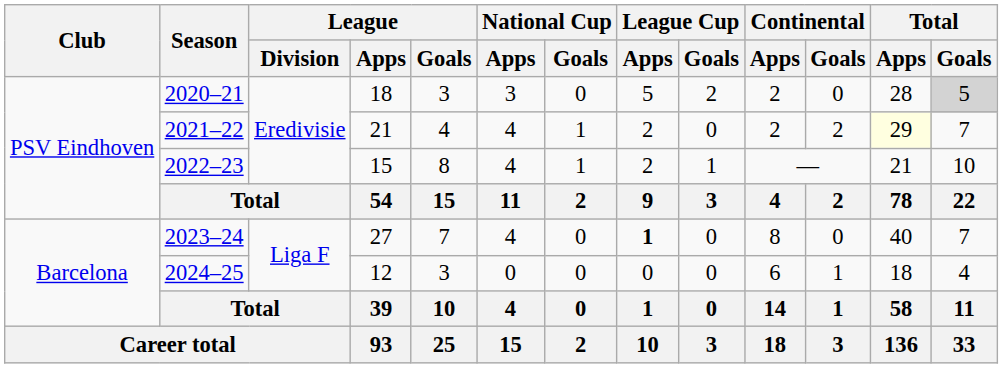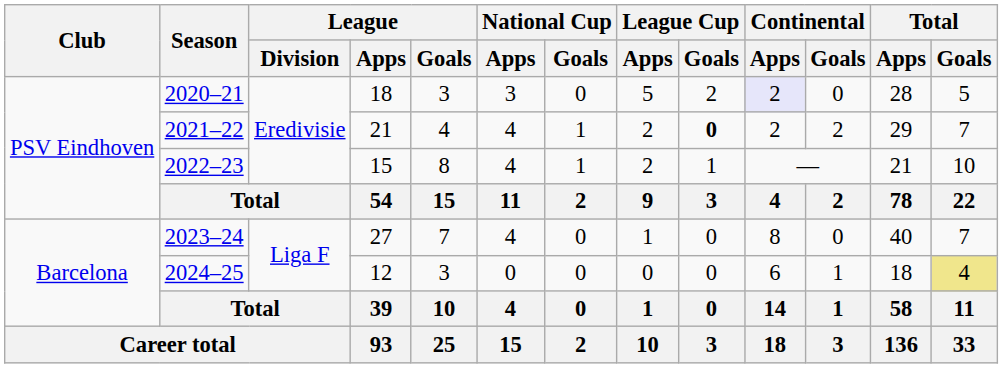(775, 93) no background -> (775, 93) lavender background
(964, 93) lightgrey background -> (964, 93) no background
(711, 129) normal -> (711, 129) bold
(901, 129) lightyellow background -> (901, 129) no background
(648, 237) bold -> (648, 237) normal
(964, 272) no background -> (964, 272) khaki background
